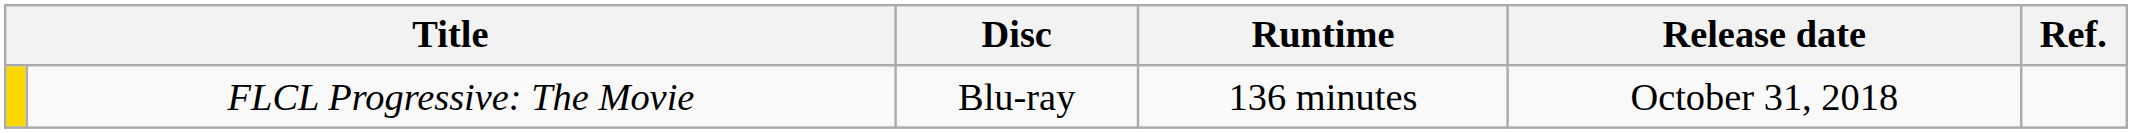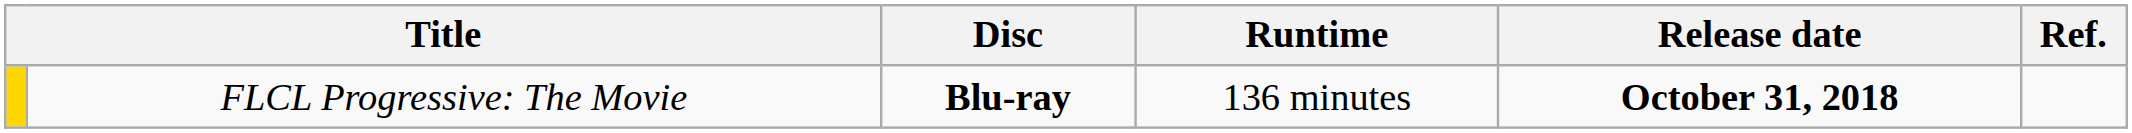(1017, 95) normal -> (1008, 95) bold
(1764, 95) normal -> (1760, 95) bold
